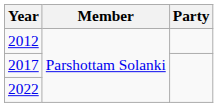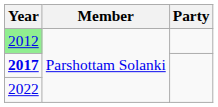(23, 41) no background -> (23, 41) lightgreen background
(23, 65) normal -> (23, 65) bold
